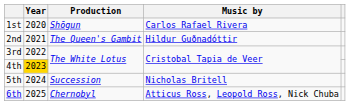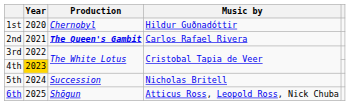(65, 25) Shōgun -> (73, 25) Chernobyl
(196, 25) Carlos Rafael Rivera -> (191, 25) Hildur Guðnadóttir
(96, 39) normal -> (96, 39) bold
(191, 39) Hildur Guðnadóttir -> (196, 39) Carlos Rafael Rivera
(73, 94) Chernobyl -> (65, 94) Shōgun
